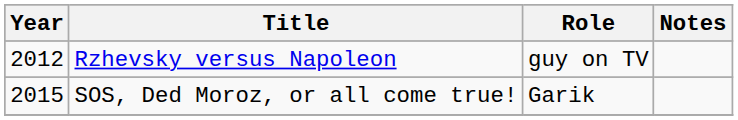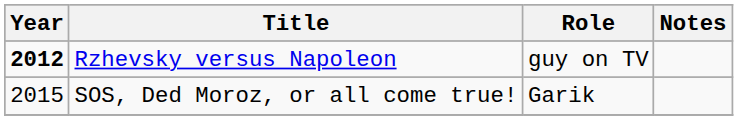(37, 60) normal -> (37, 60) bold
